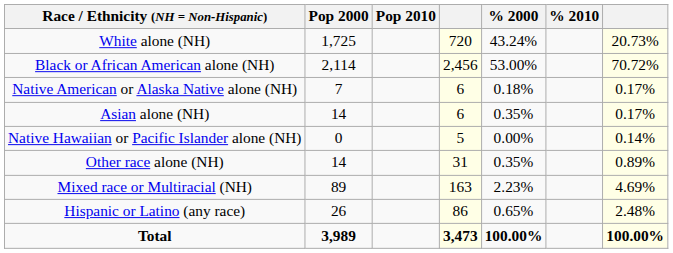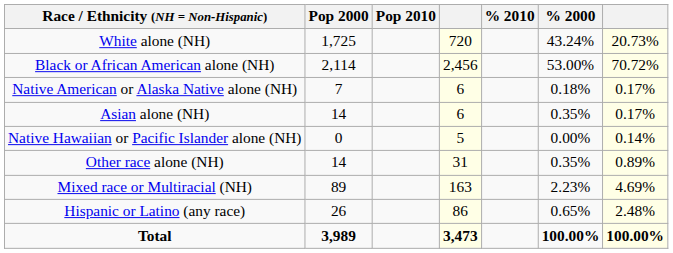columns swapped: (513, 16) <-> (574, 16)
